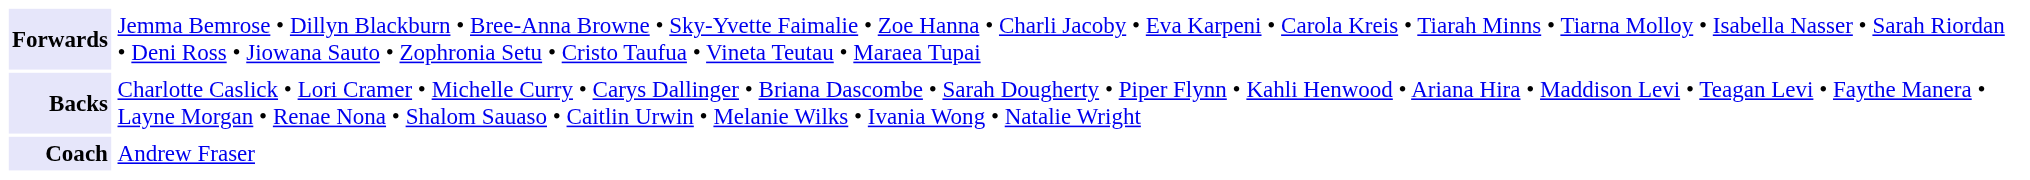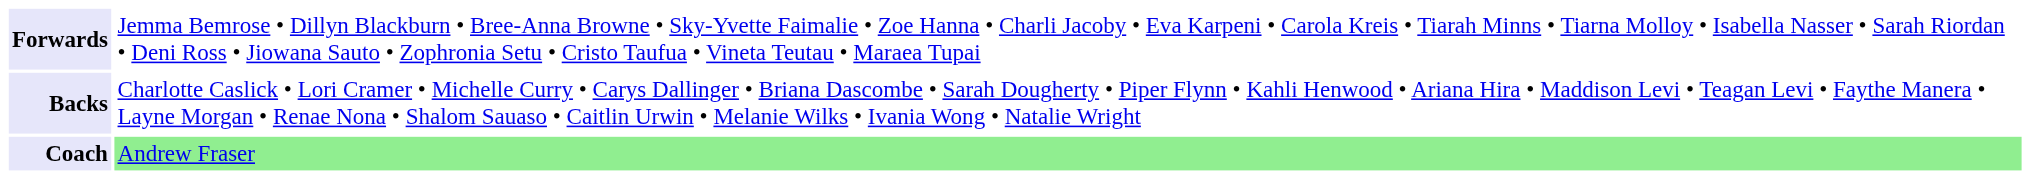(186, 153) no background -> (186, 153) lightgreen background
